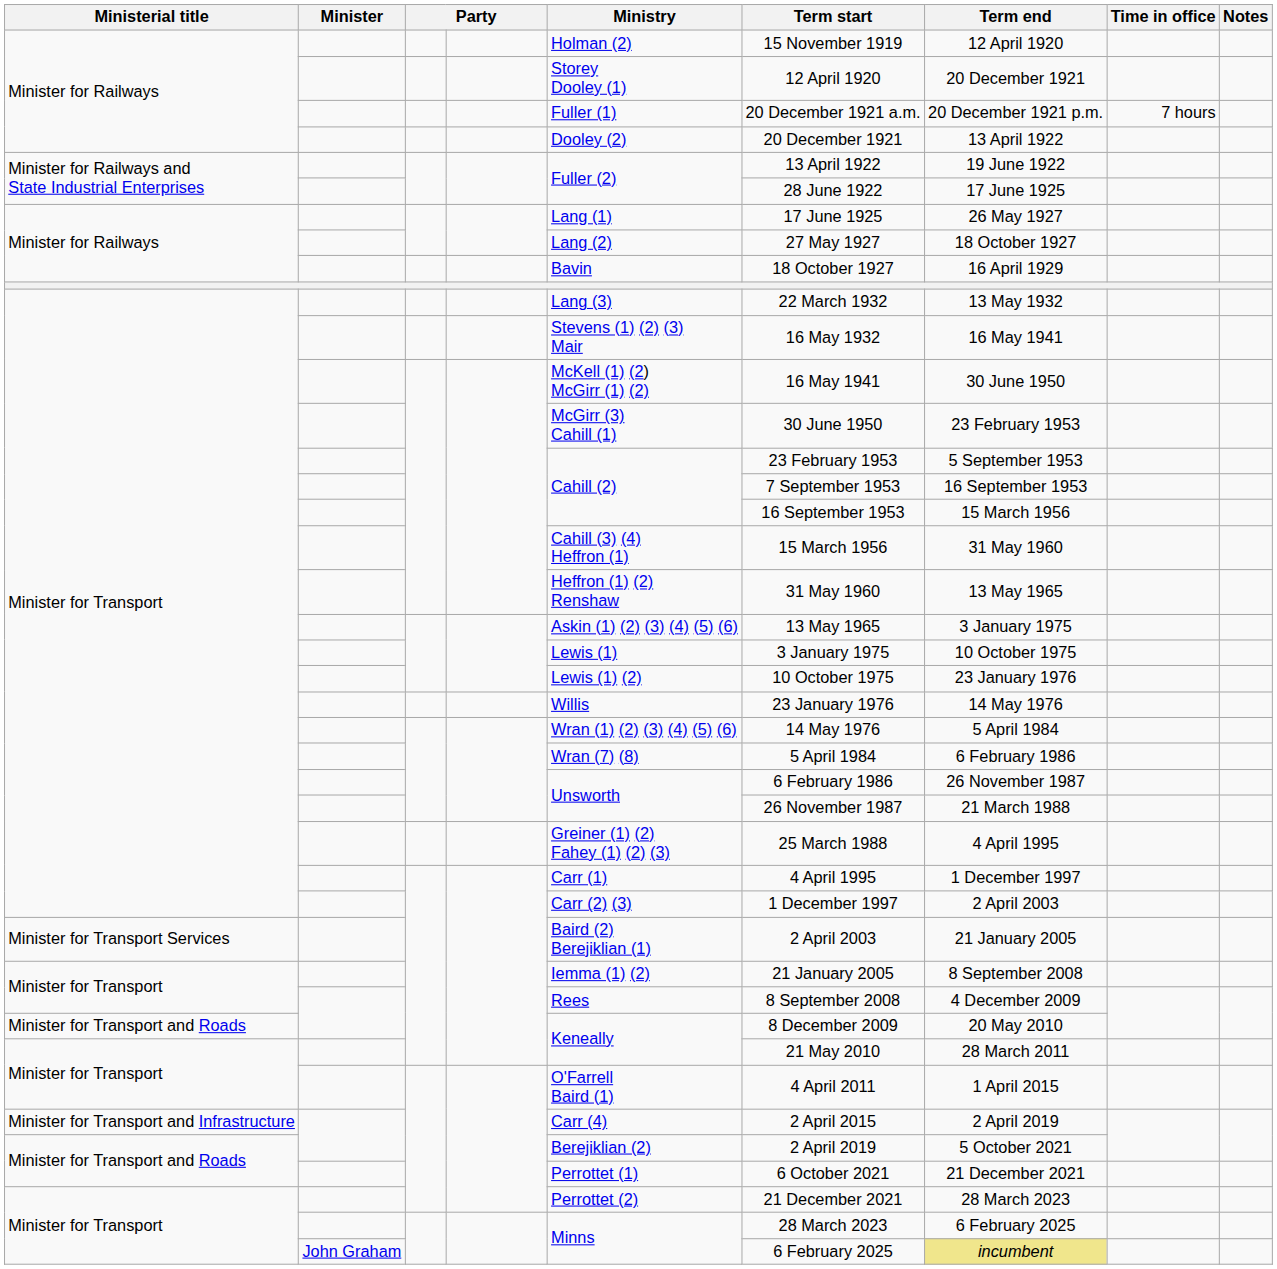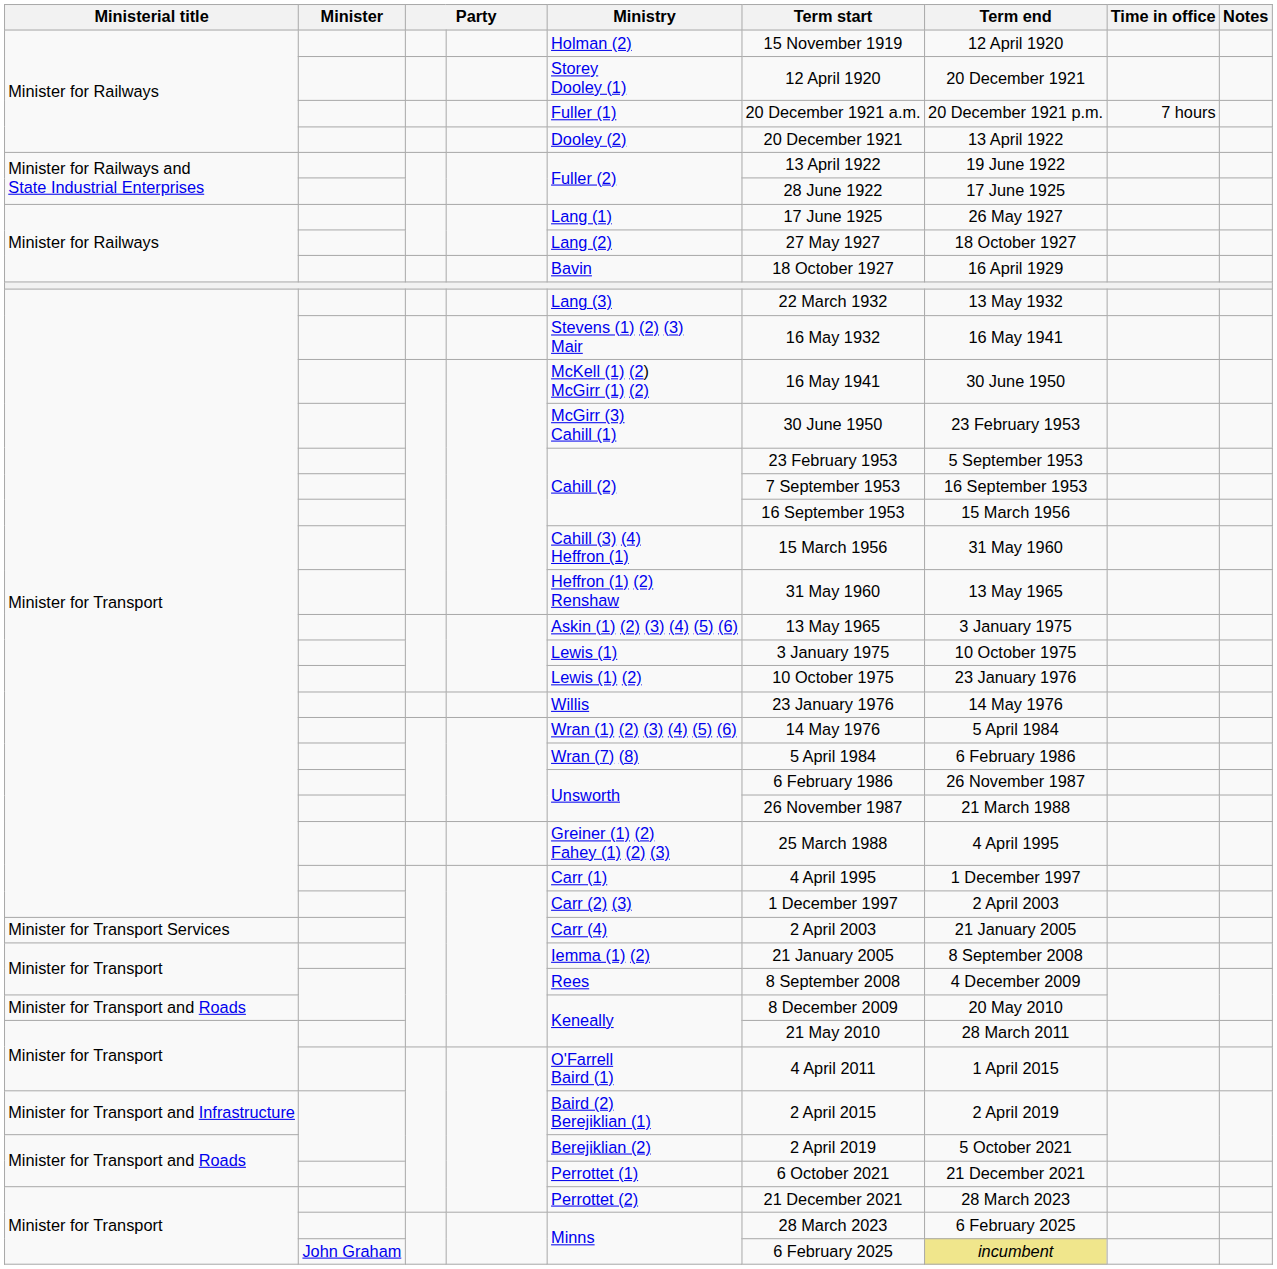(601, 939) Baird (2) Berejiklian (1) -> (579, 929) Carr (4)
(579, 1121) Carr (4) -> (601, 1112) Baird (2) Berejiklian (1)
